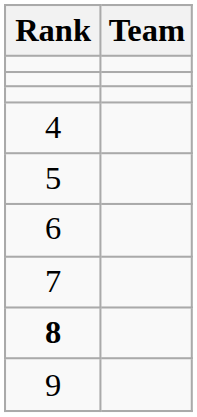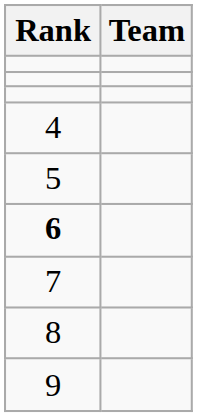(53, 229) normal -> (53, 229) bold
(53, 332) bold -> (53, 332) normal
